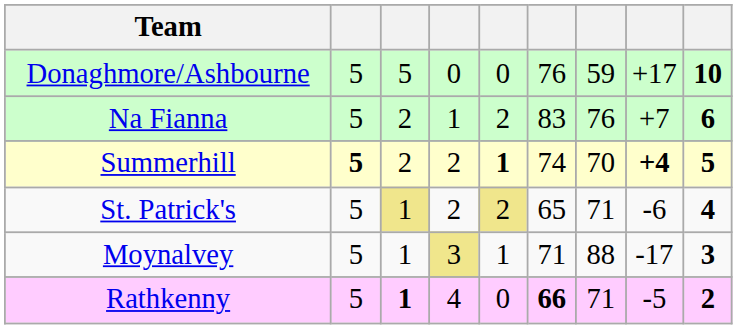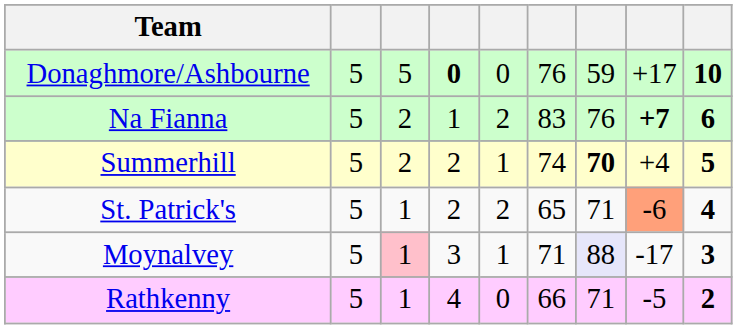(454, 72) normal -> (454, 72) bold
(654, 118) normal -> (654, 118) bold
(356, 163) bold -> (356, 163) normal
(503, 163) bold -> (503, 163) normal
(601, 163) normal -> (601, 163) bold
(654, 163) bold -> (654, 163) normal
(405, 208) khaki background -> (405, 208) no background
(503, 208) khaki background -> (503, 208) no background
(654, 208) no background -> (654, 208) lightsalmon background
(405, 254) no background -> (405, 254) pink background
(454, 254) khaki background -> (454, 254) no background
(601, 254) no background -> (601, 254) lavender background
(405, 299) bold -> (405, 299) normal
(552, 299) bold -> (552, 299) normal
